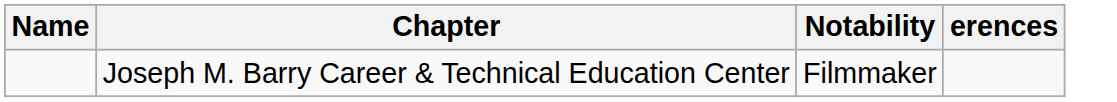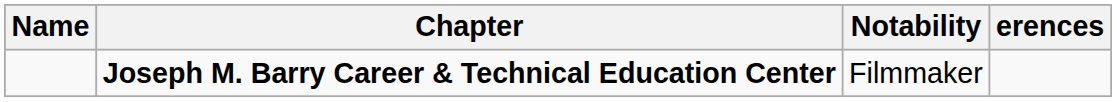(446, 72) normal -> (469, 72) bold
